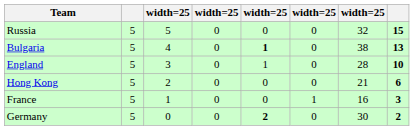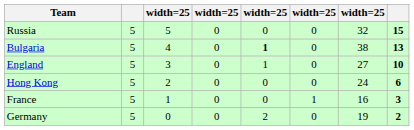(363, 64) 28 -> (363, 64) 27
(363, 82) 21 -> (363, 82) 24
(265, 116) bold -> (265, 116) normal
(363, 116) 30 -> (363, 116) 19
